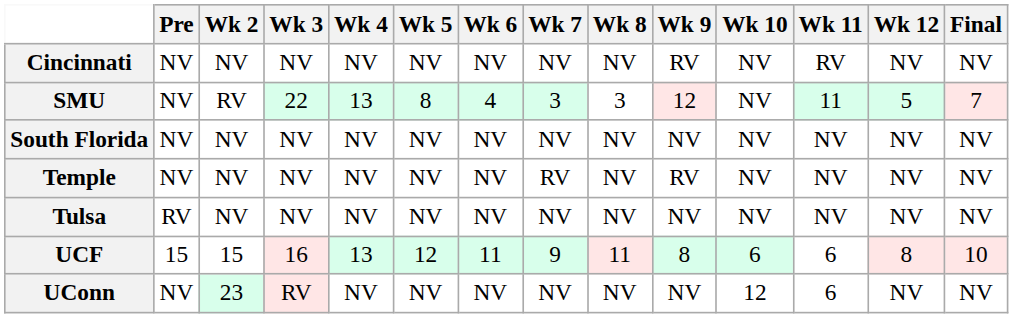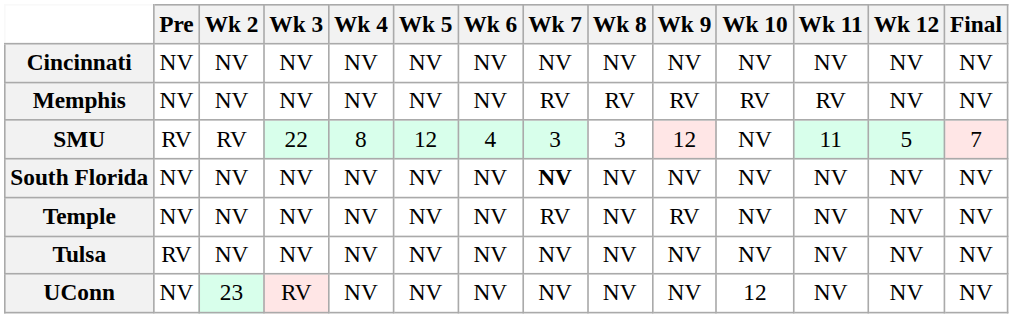(684, 62) RV -> (684, 62) NV
(831, 62) RV -> (831, 62) NV
+ row: (79, 101)
(176, 101) NV -> (176, 139) RV
(361, 101) 13 -> (361, 139) 8
(426, 101) 8 -> (426, 139) 12
(555, 139) normal -> (555, 178) bold
- row: (79, 254)
(831, 293) 6 -> (831, 293) NV
